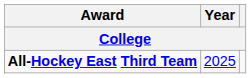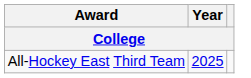(102, 61) bold -> (96, 61) normal
